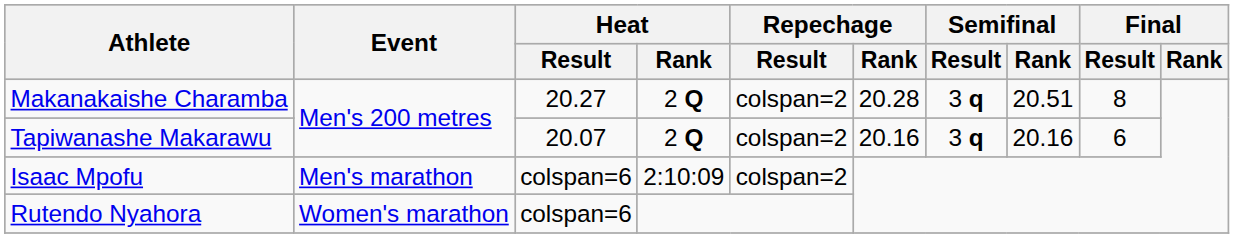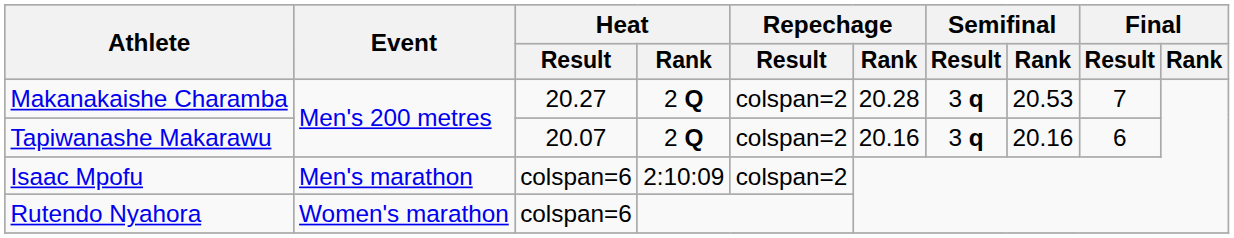(1043, 99) 20.51 -> (1043, 99) 20.53
(1120, 99) 8 -> (1120, 99) 7
